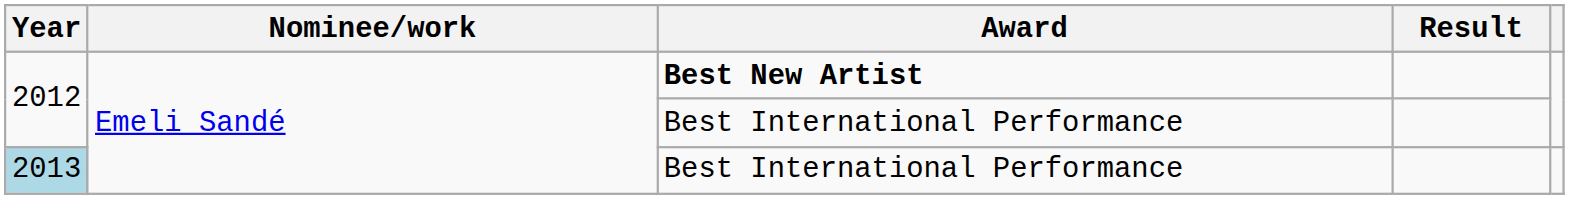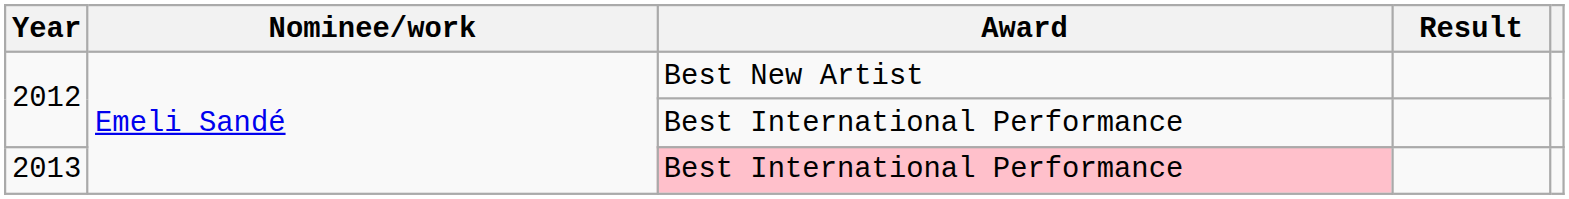(794, 76) bold -> (794, 76) normal
(47, 170) lightblue background -> (47, 170) no background
(924, 170) no background -> (924, 170) pink background
